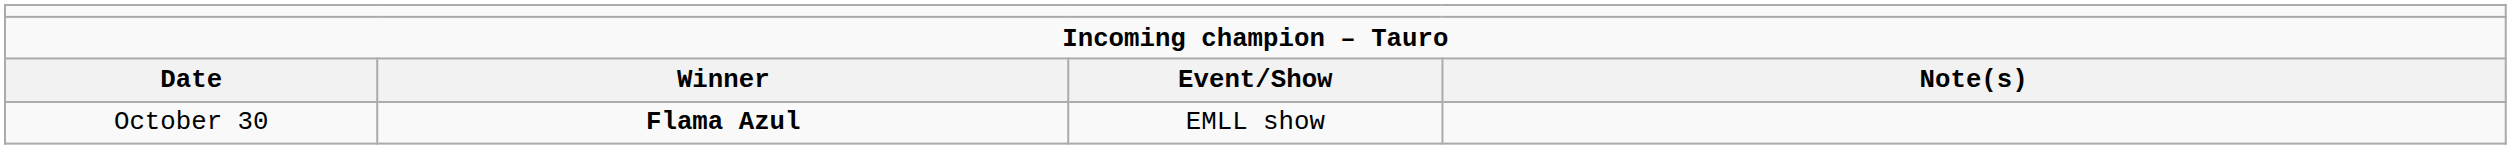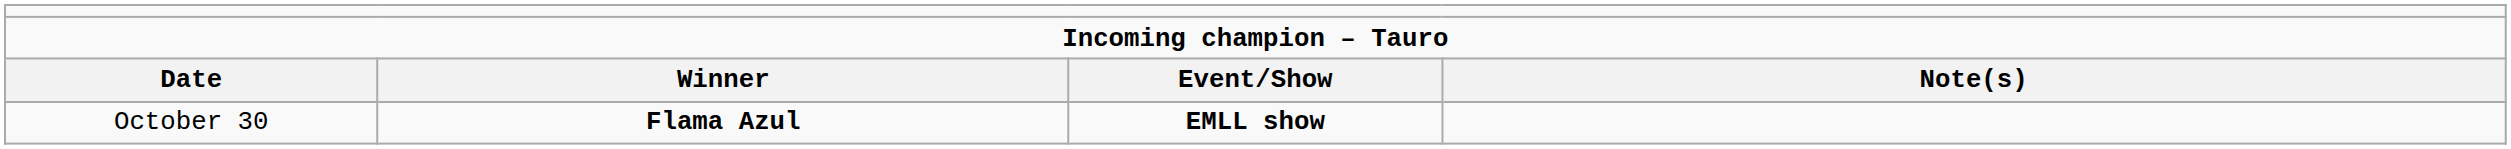(1255, 122) normal -> (1255, 122) bold
